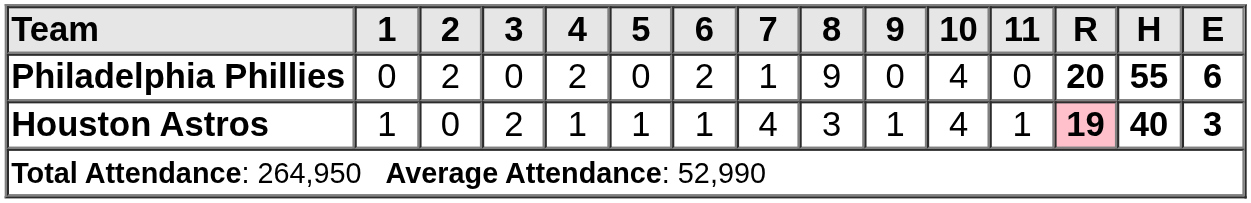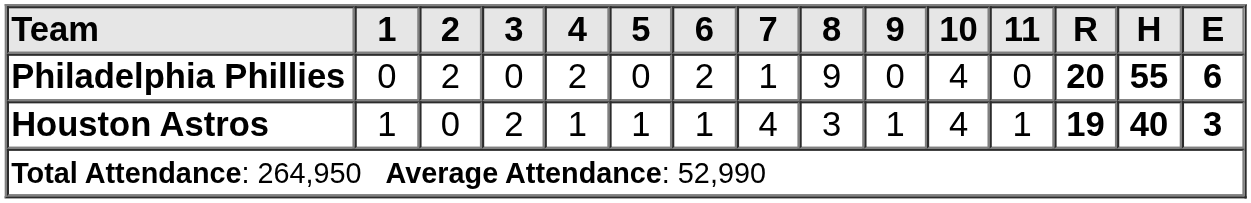(1086, 124) pink background -> (1086, 124) no background
